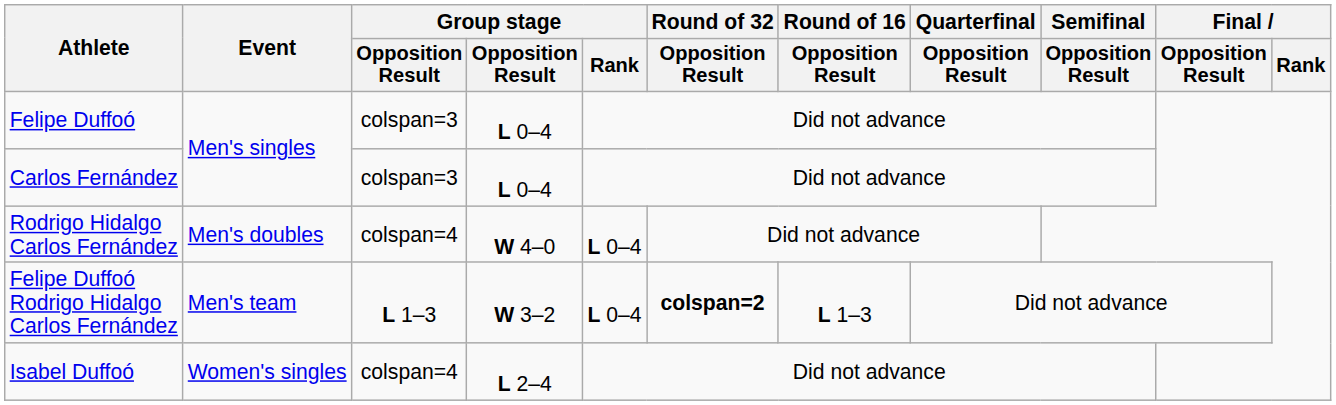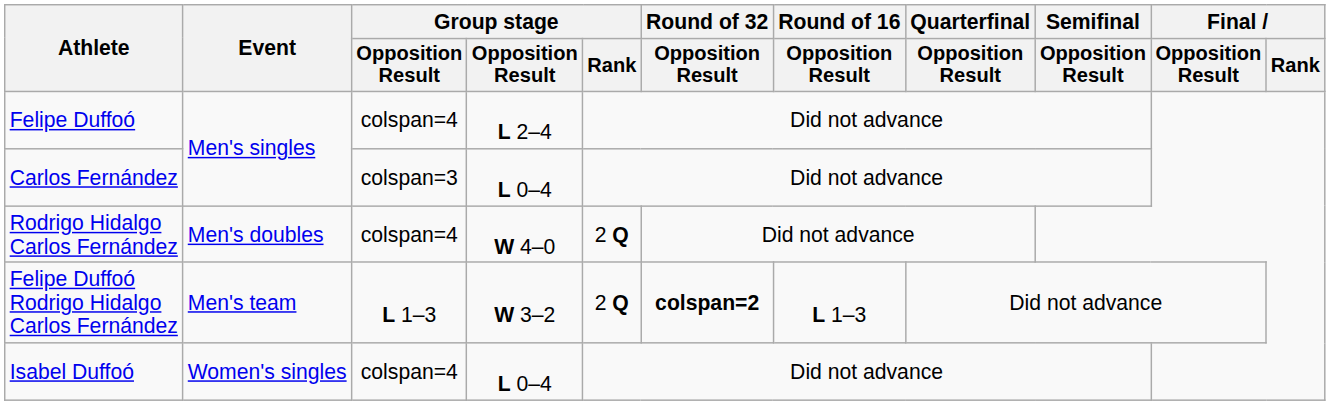(409, 121) colspan=3 -> (409, 121) colspan=4
(525, 132) L 0–4 -> (525, 132) L 2–4
(614, 246) L 0–4 -> (612, 235) 2 Q
(614, 315) L 0–4 -> (612, 303) 2 Q
(525, 384) L 2–4 -> (525, 384) L 0–4
